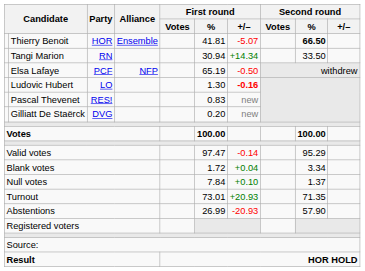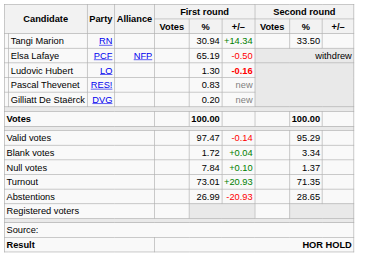- row: (40, 41)
(314, 211) 57.90 -> (308, 197) 28.65
